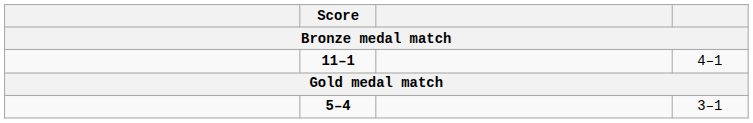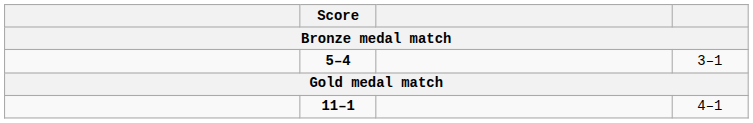rows swapped: (338, 61) <-> (338, 107)
